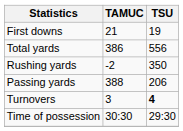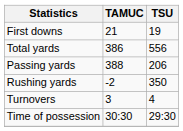rows swapped: (42, 65) <-> (41, 83)
(152, 100) bold -> (152, 100) normal
